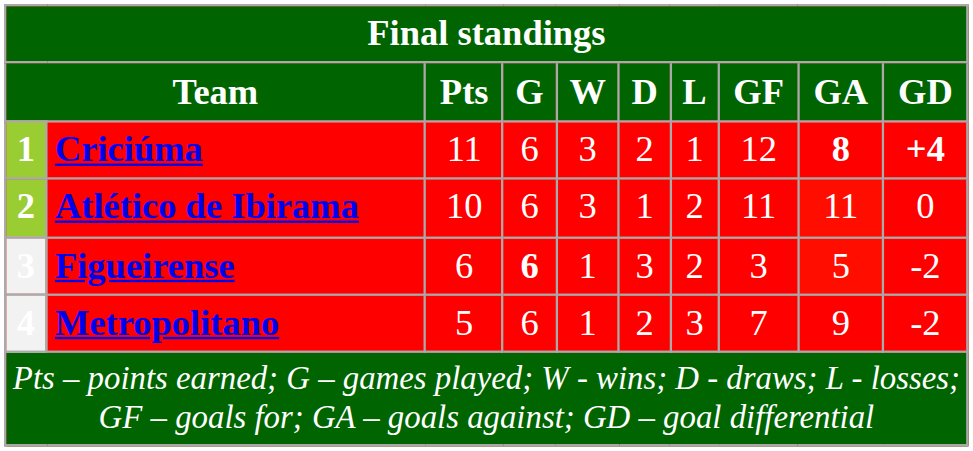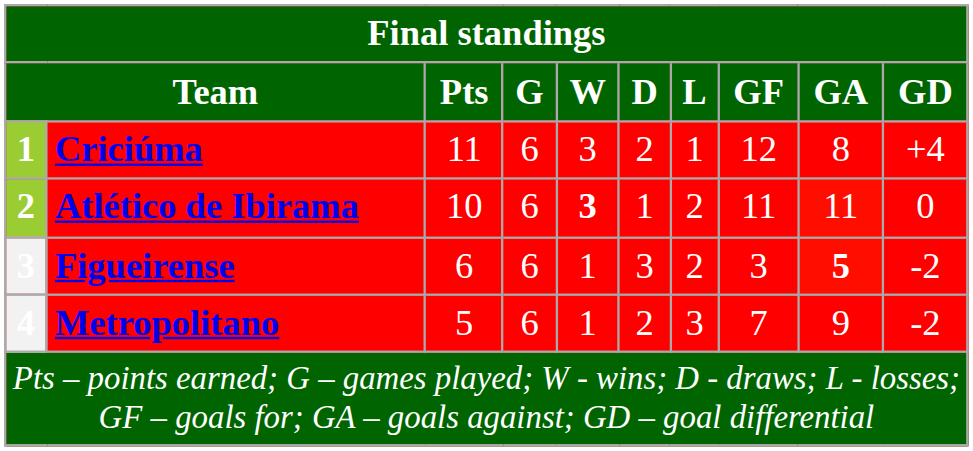(841, 149) bold -> (841, 149) normal
(925, 149) bold -> (925, 149) normal
(588, 206) normal -> (588, 206) bold
(530, 264) bold -> (530, 264) normal
(841, 264) normal -> (841, 264) bold
